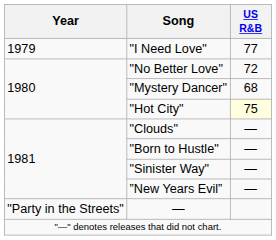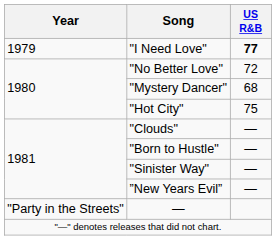(251, 48) normal -> (251, 48) bold
(251, 108) lightyellow background -> (251, 108) no background
